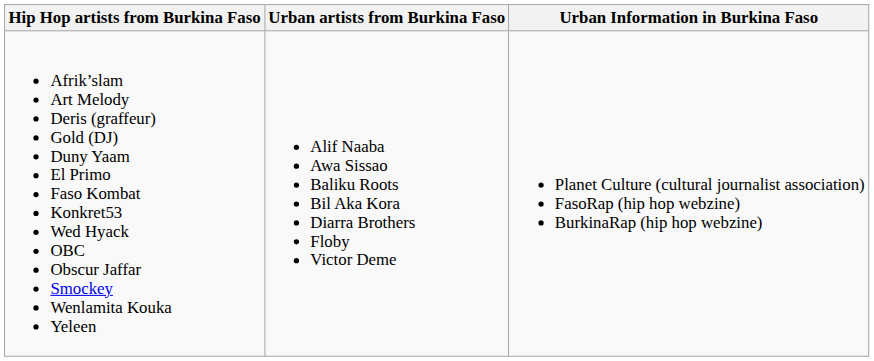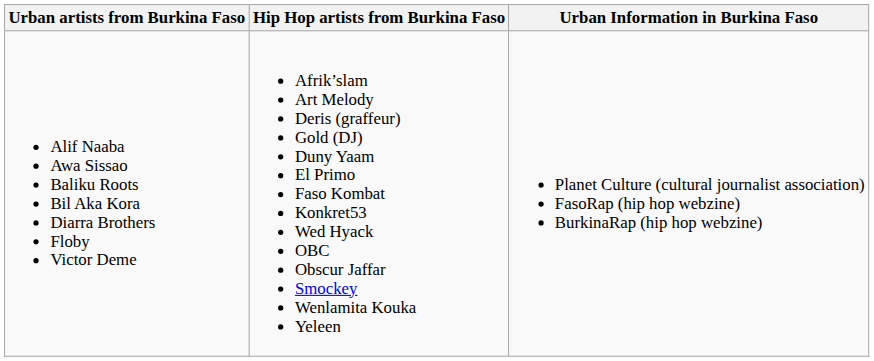columns swapped: (134, 17) <-> (387, 17)
